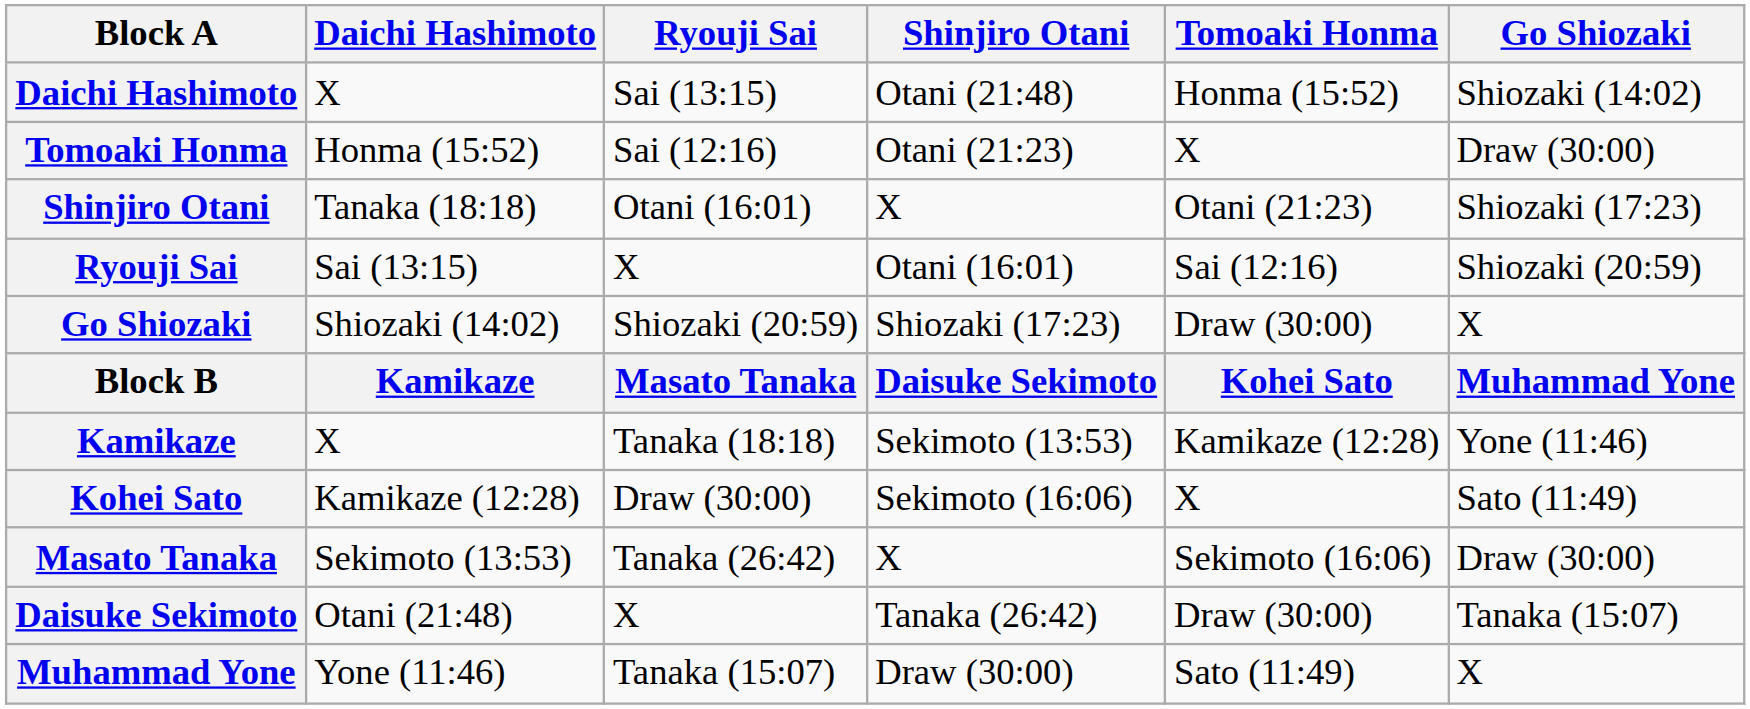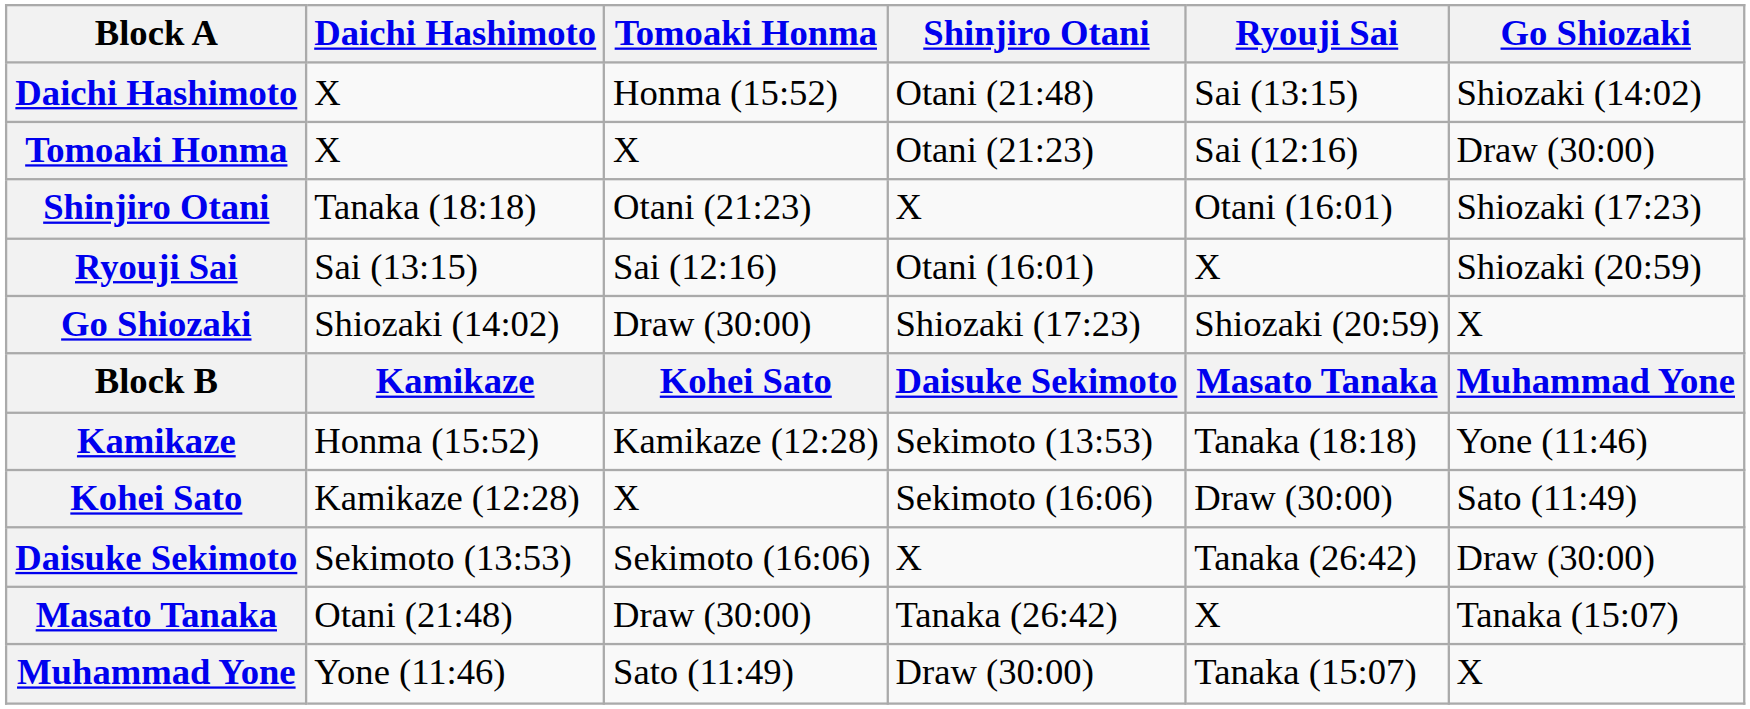columns swapped: (1307, 33) <-> (736, 33)
(427, 149) Honma (15:52) -> (327, 149) X
(327, 440) X -> (427, 440) Honma (15:52)
(156, 556) Masato Tanaka -> (156, 556) Daisuke Sekimoto
(156, 614) Daisuke Sekimoto -> (156, 614) Masato Tanaka
